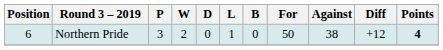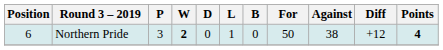(184, 34) normal -> (184, 34) bold
